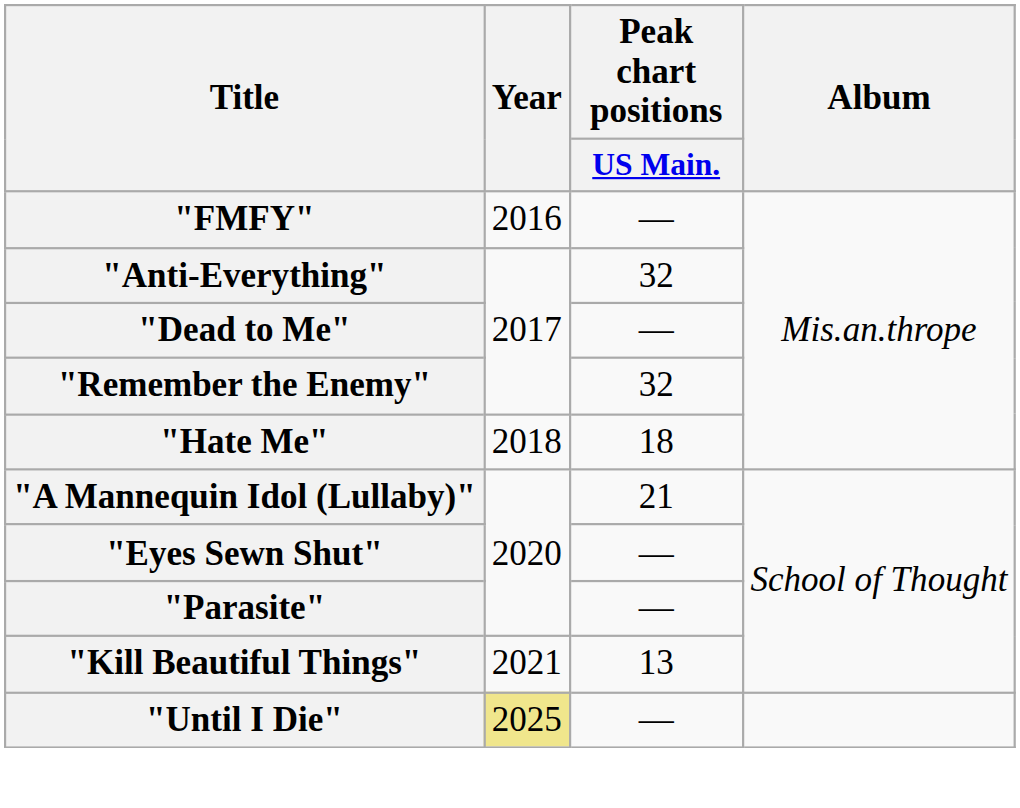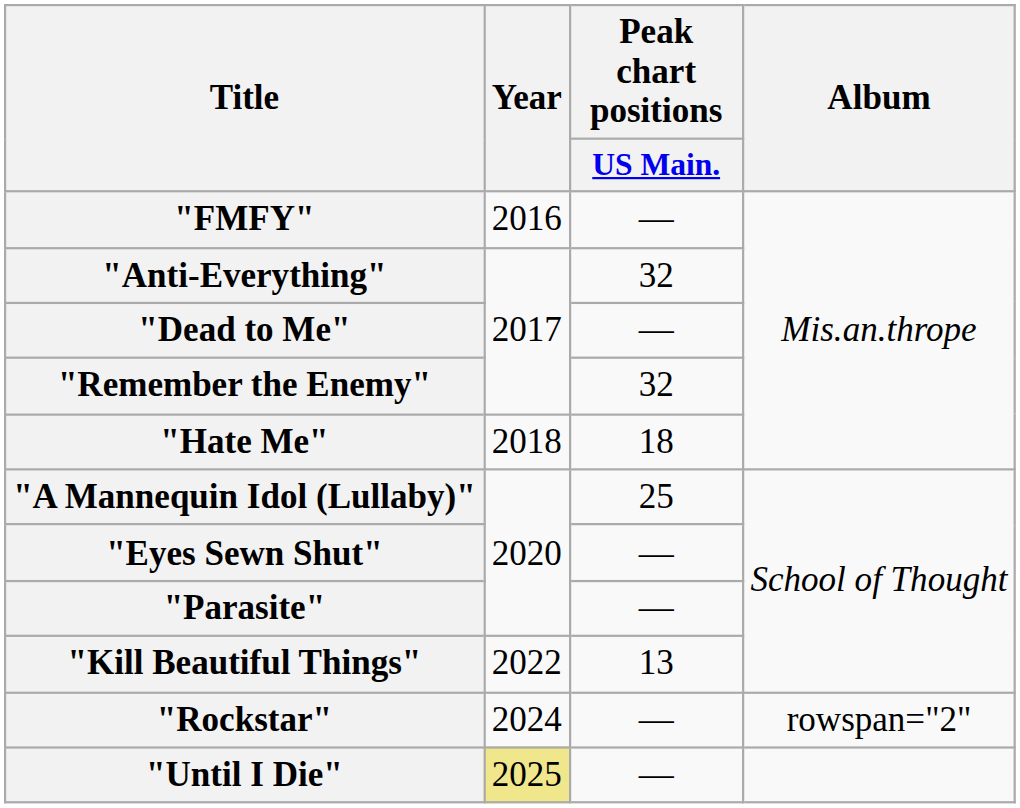(656, 496) 21 -> (656, 496) 25
(527, 663) 2021 -> (527, 663) 2022
+ row: (244, 718)
